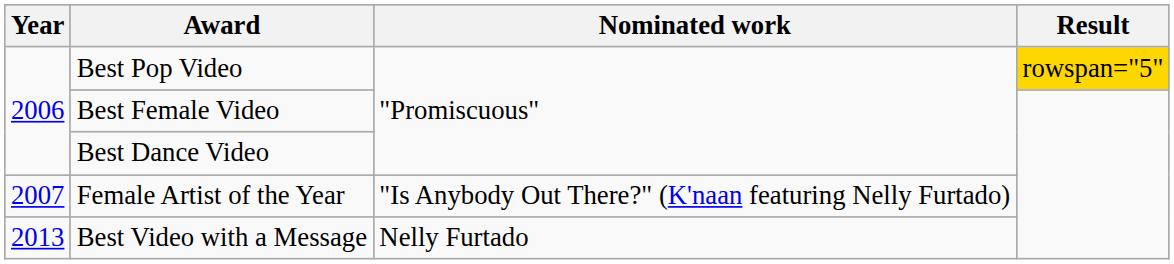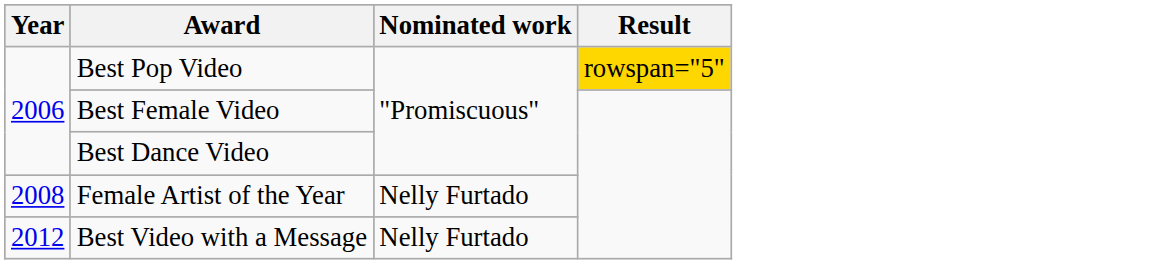(38, 195) 2007 -> (38, 195) 2008
(695, 195) "Is Anybody Out There?" (K'naan featuring Nelly Furtado) -> (454, 195) Nelly Furtado
(38, 237) 2013 -> (38, 237) 2012
